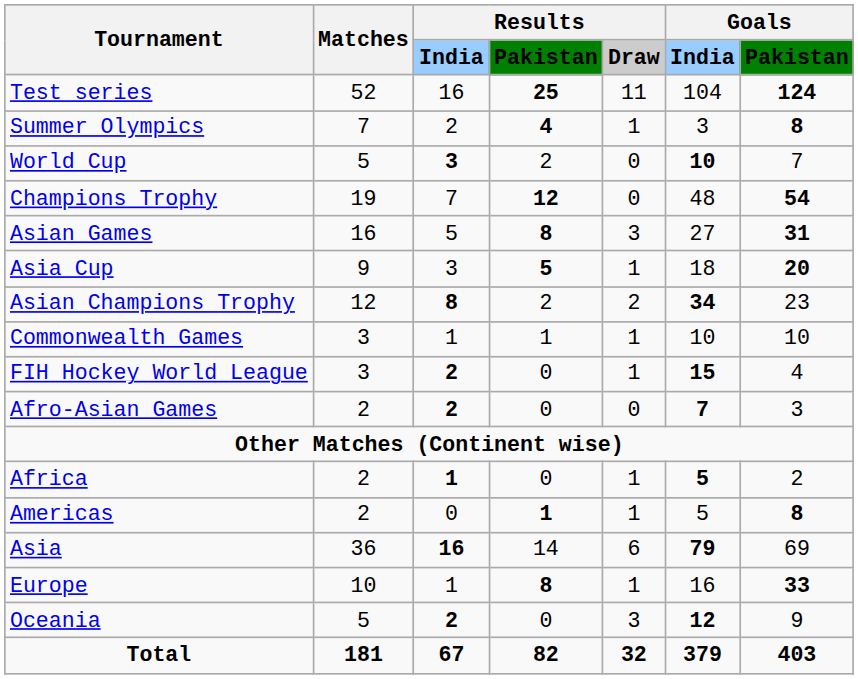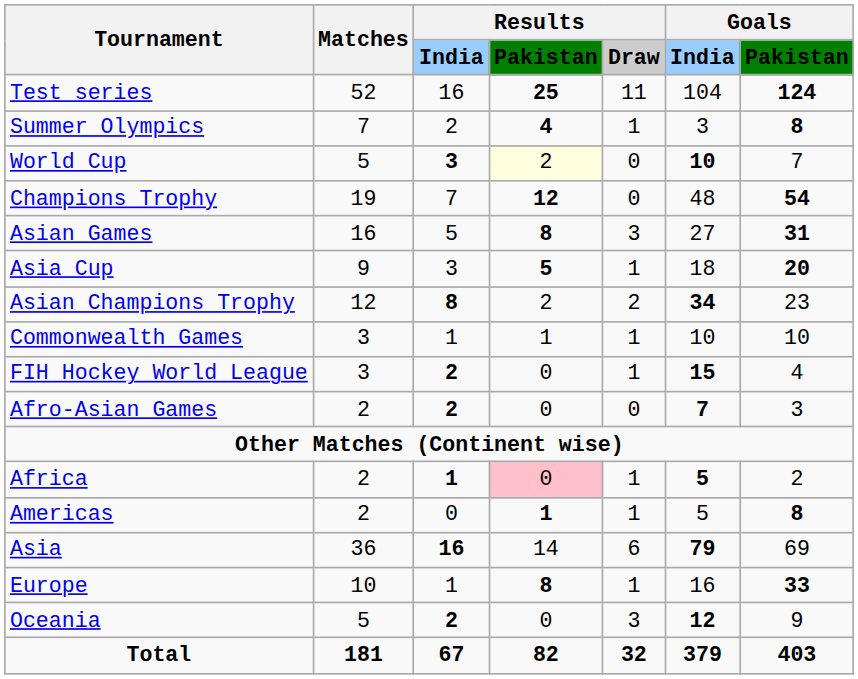(546, 163) no background -> (546, 163) lightyellow background
(546, 480) no background -> (546, 480) pink background
